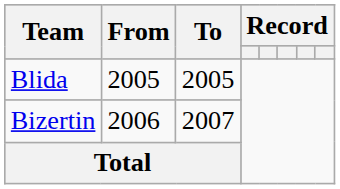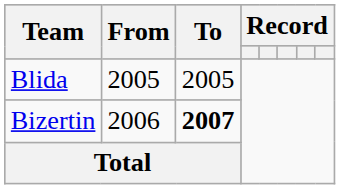(208, 120) normal -> (208, 120) bold
